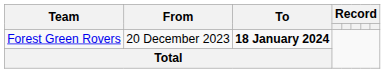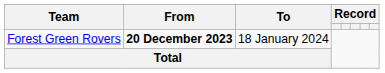(178, 39) normal -> (179, 39) bold
(282, 39) bold -> (283, 39) normal
